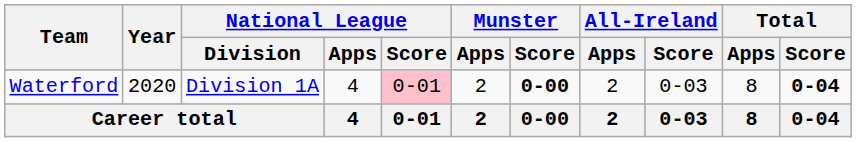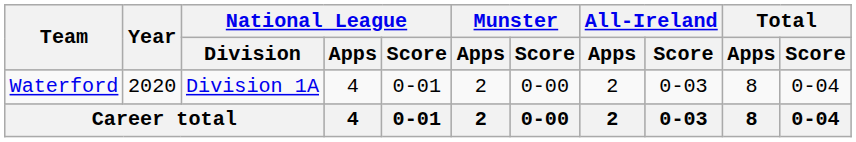(417, 87) pink background -> (417, 87) no background
(545, 87) bold -> (545, 87) normal
(816, 87) bold -> (816, 87) normal
